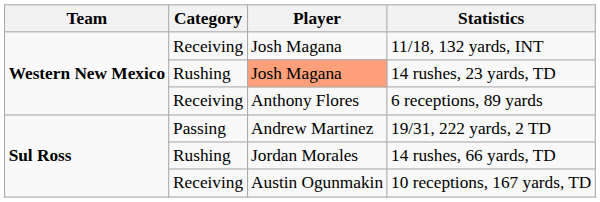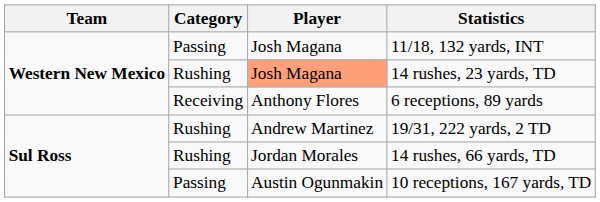(208, 45) Receiving -> (199, 45) Passing
(199, 128) Passing -> (202, 128) Rushing
(208, 182) Receiving -> (199, 182) Passing
